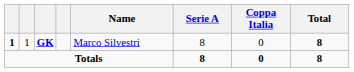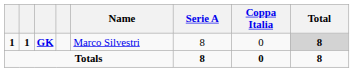(27, 42) normal -> (27, 42) bold
(319, 42) no background -> (319, 42) lightgrey background
